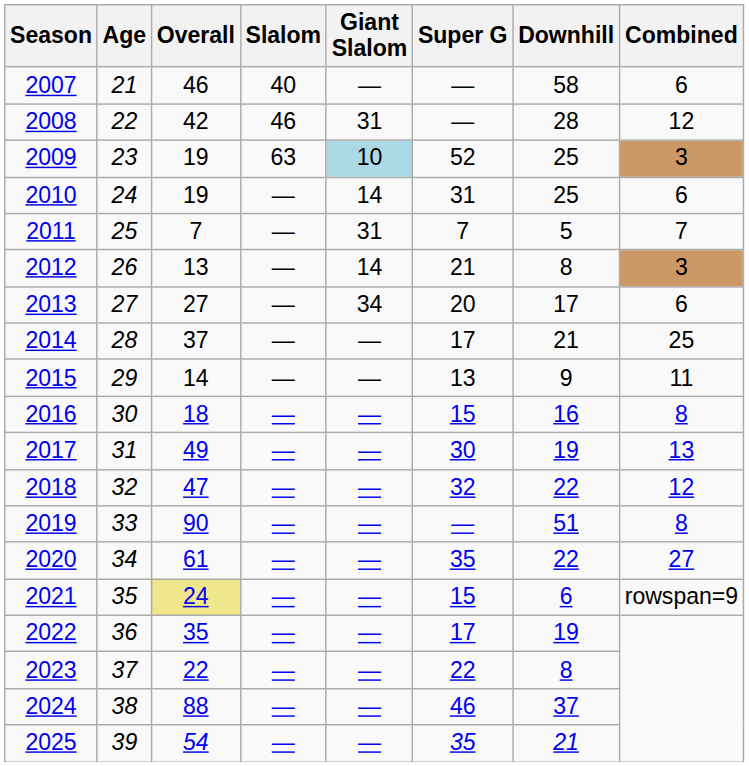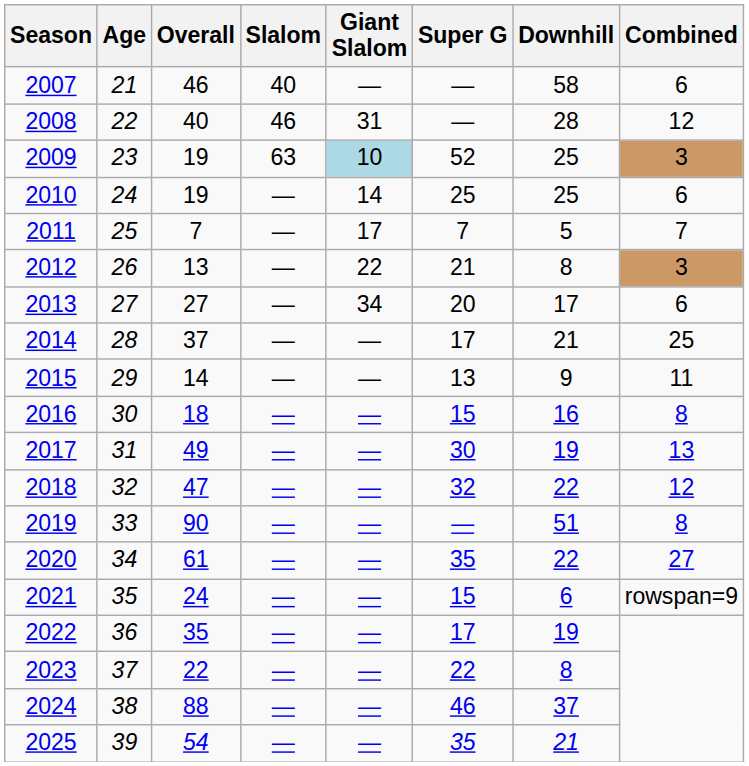(196, 121) 42 -> (196, 121) 40
(463, 194) 31 -> (463, 194) 25
(369, 231) 31 -> (369, 231) 17
(369, 267) 14 -> (369, 267) 22
(196, 596) khaki background -> (196, 596) no background
